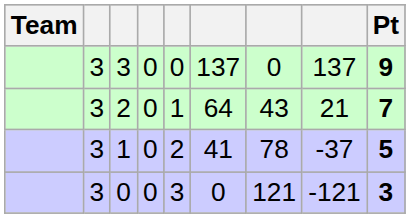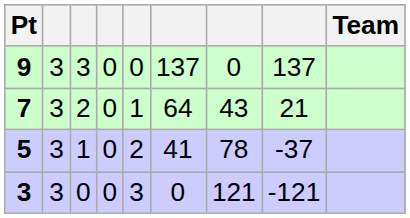columns swapped: (44, 25) <-> (386, 25)
